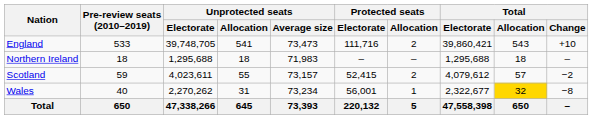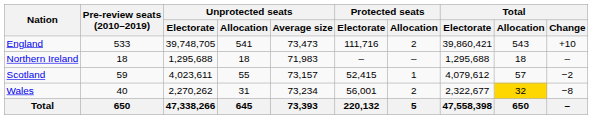(414, 75) 2 -> (414, 75) 1
(414, 91) 1 -> (414, 91) 2
